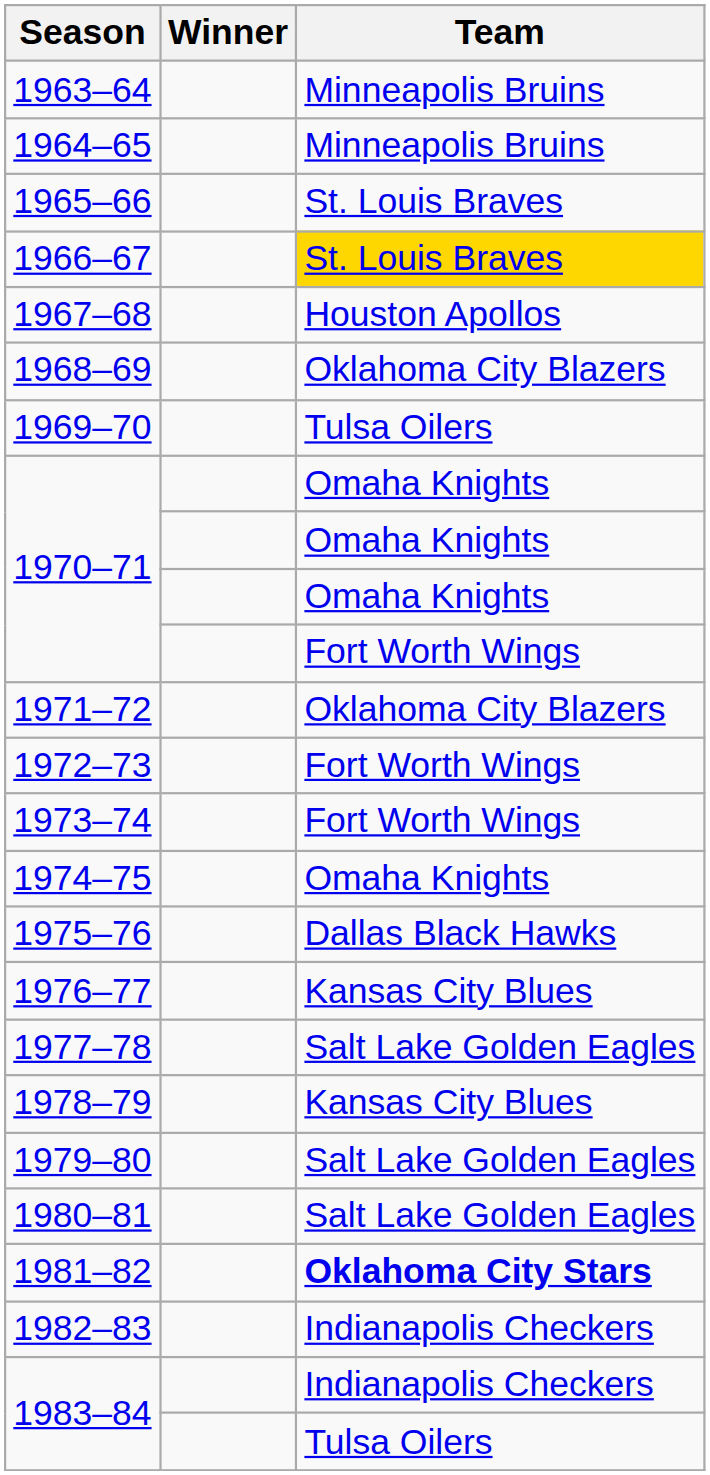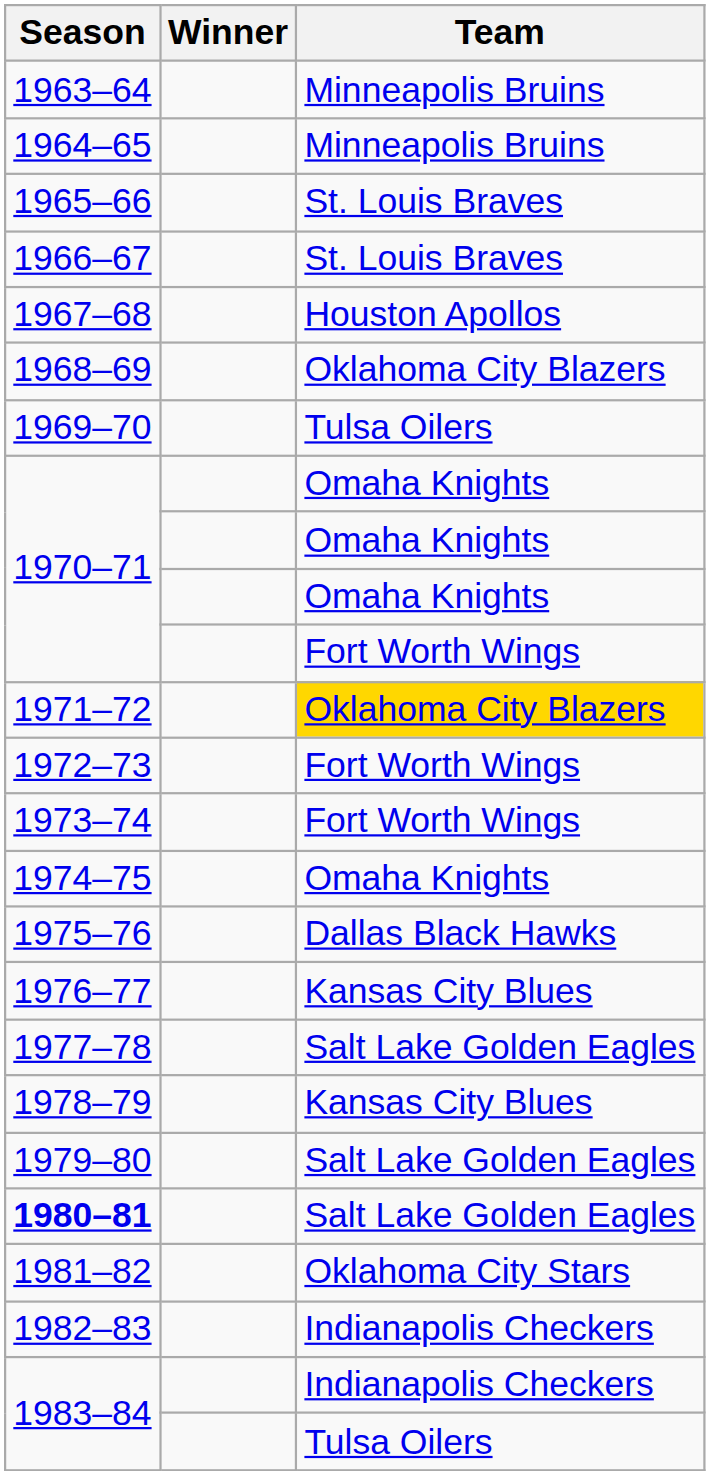(434, 257) gold background -> (434, 257) no background
(485, 708) no background -> (485, 708) gold background
(82, 1215) normal -> (82, 1215) bold
(478, 1271) bold -> (467, 1271) normal
